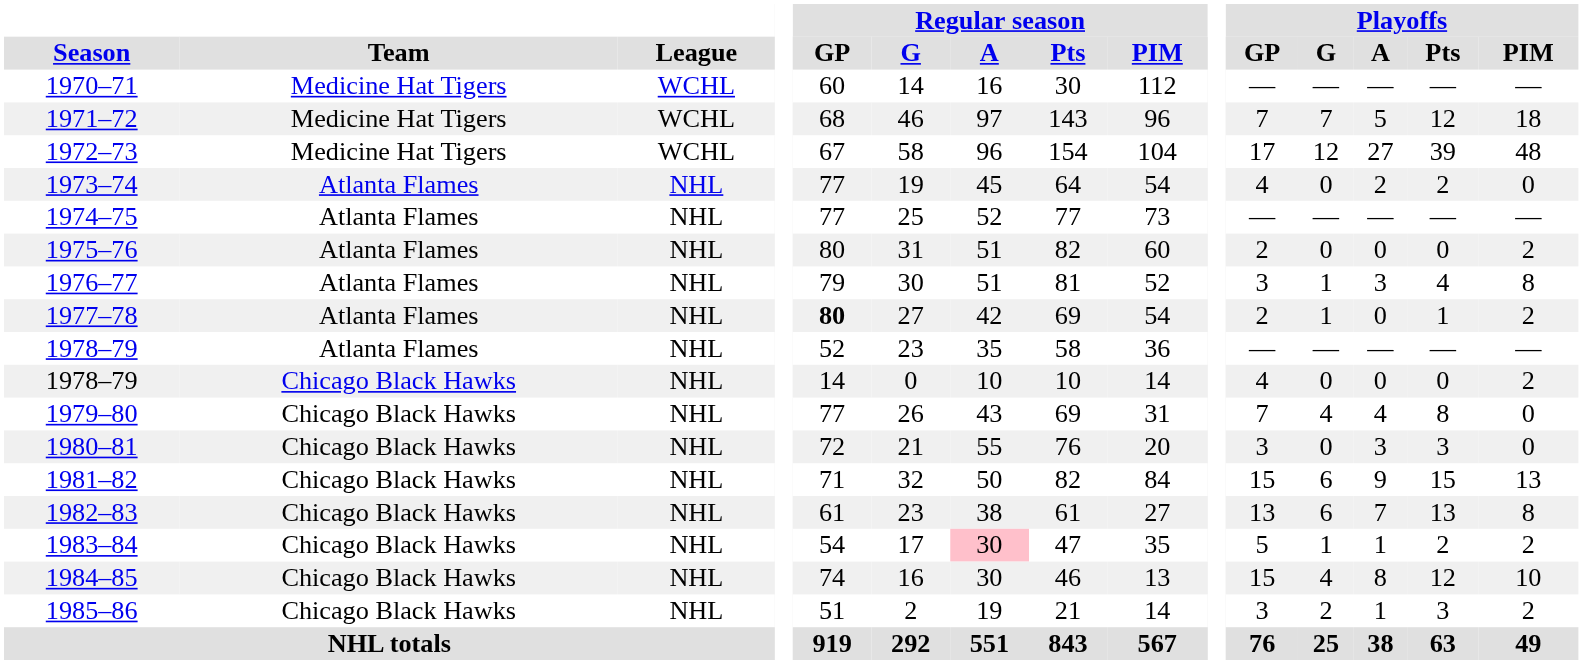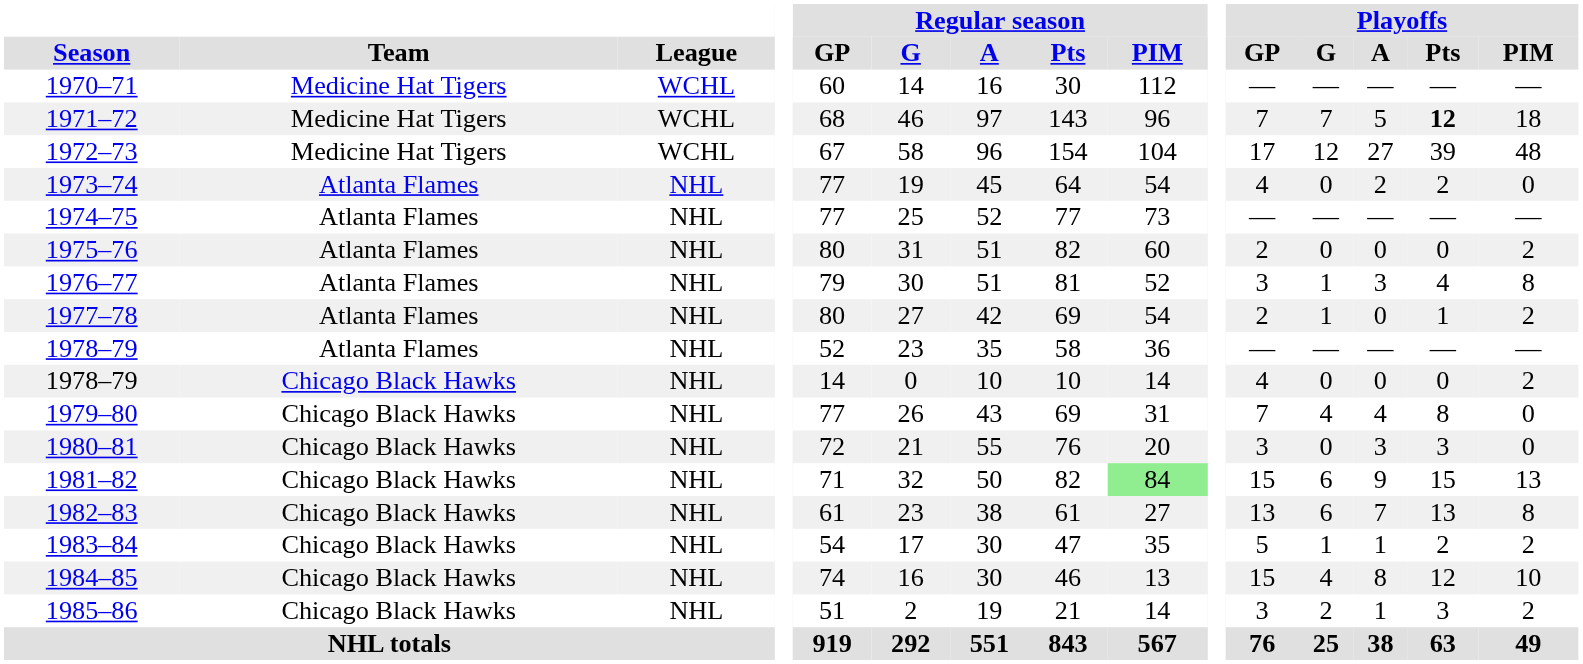(1443, 118) normal -> (1443, 118) bold
(832, 315) bold -> (832, 315) normal
(1157, 479) no background -> (1157, 479) lightgreen background
(989, 544) pink background -> (989, 544) no background
